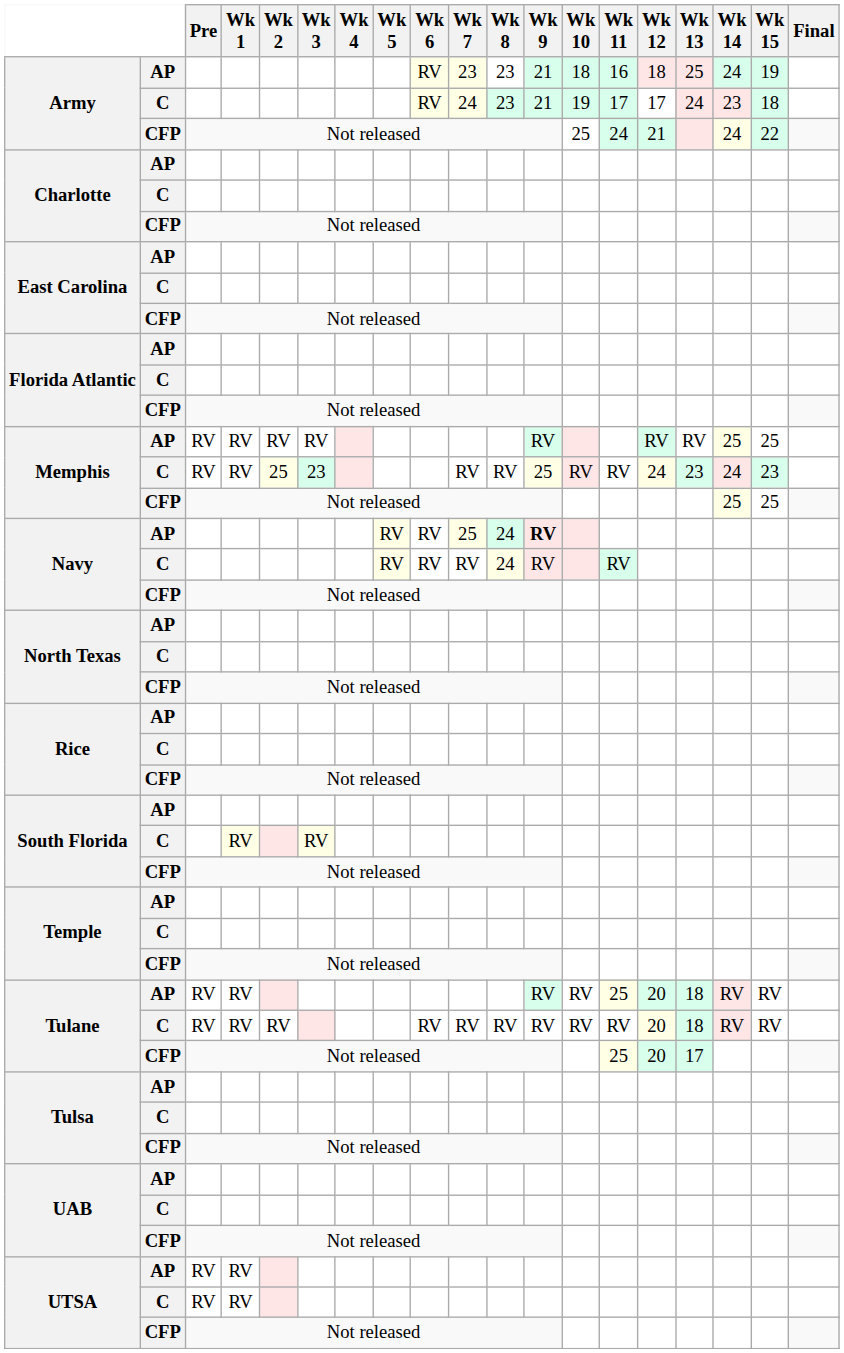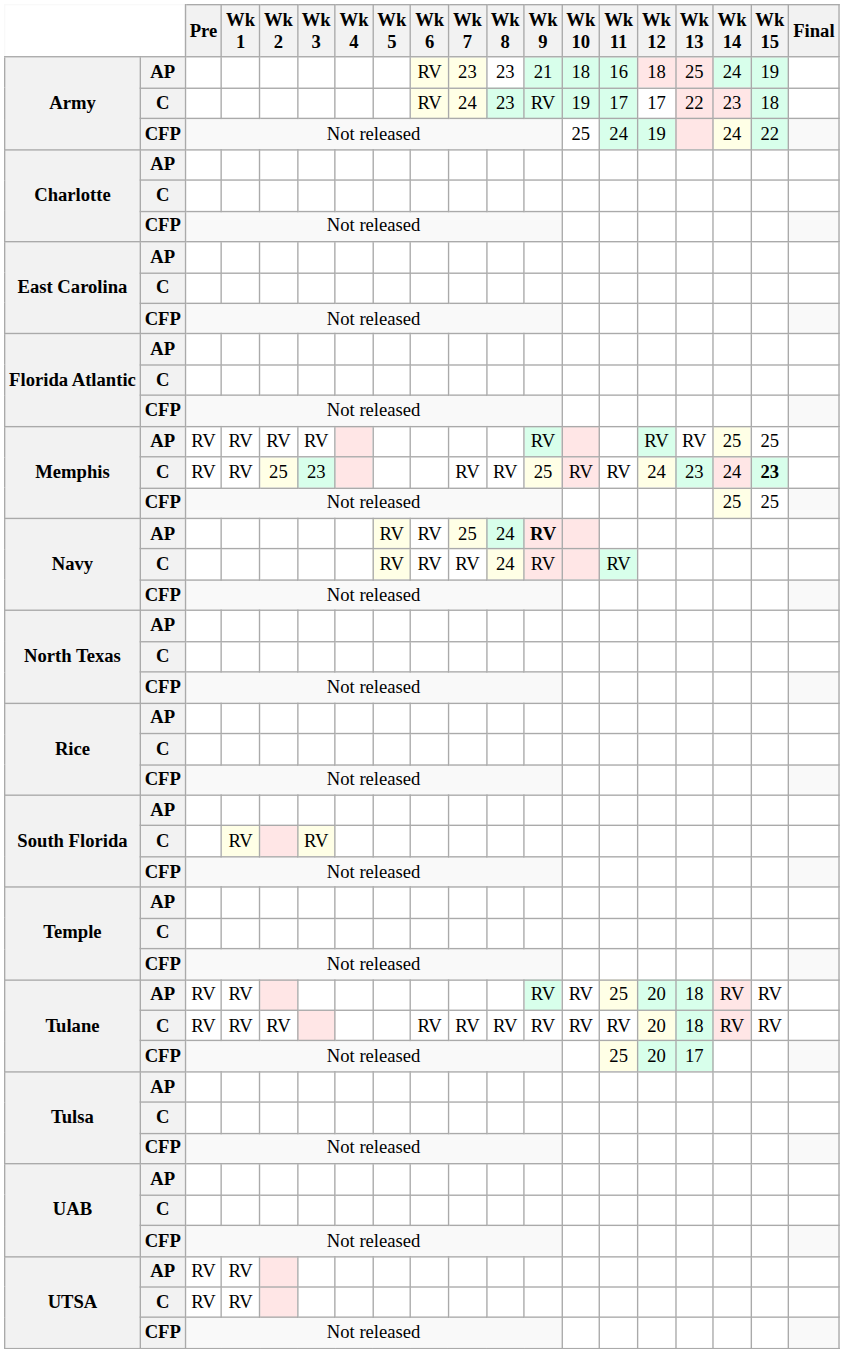(543, 102) 21 -> (543, 102) RV
(694, 102) 24 -> (694, 102) 22
(656, 133) 21 -> (656, 133) 19
(770, 471) normal -> (770, 471) bold
